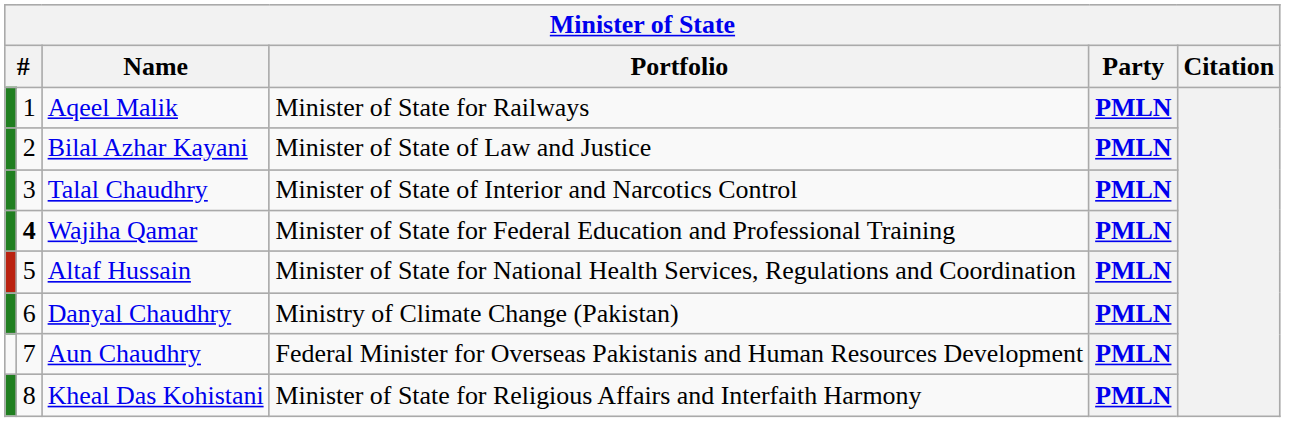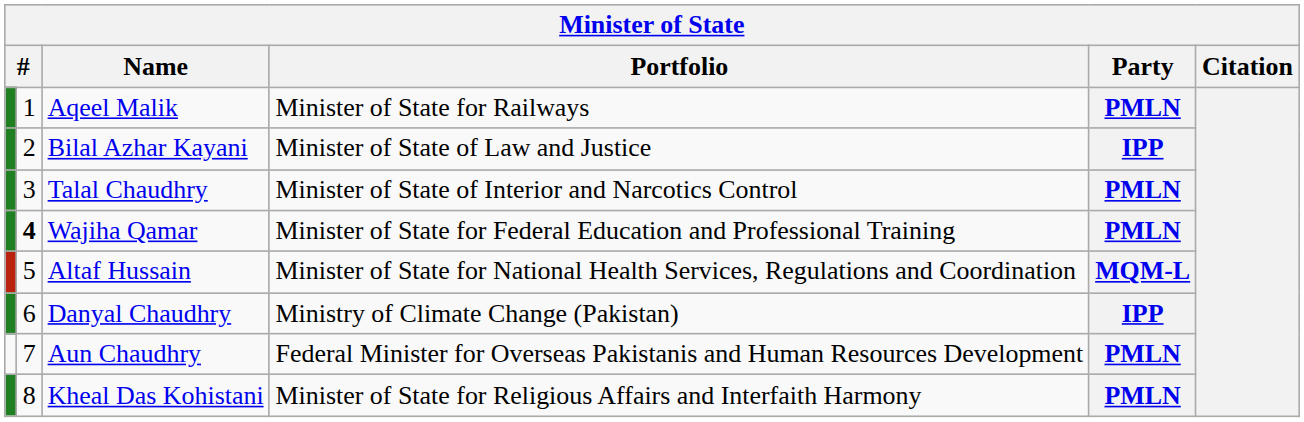(1133, 148) PMLN -> (1143, 148) IPP
(1133, 271) PMLN -> (1143, 271) MQM-L
(1133, 312) PMLN -> (1143, 312) IPP
